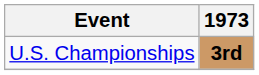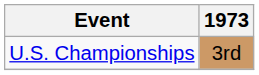(227, 52) bold -> (227, 52) normal
